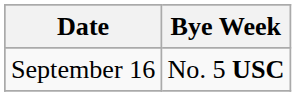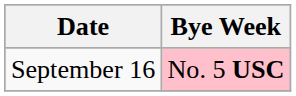(226, 69) no background -> (226, 69) pink background
